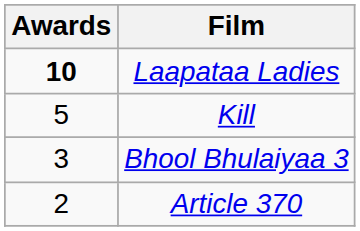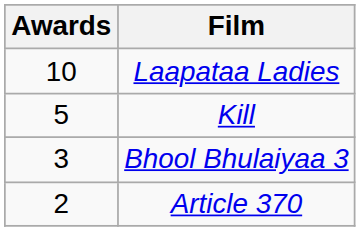(61, 70) bold -> (61, 70) normal
